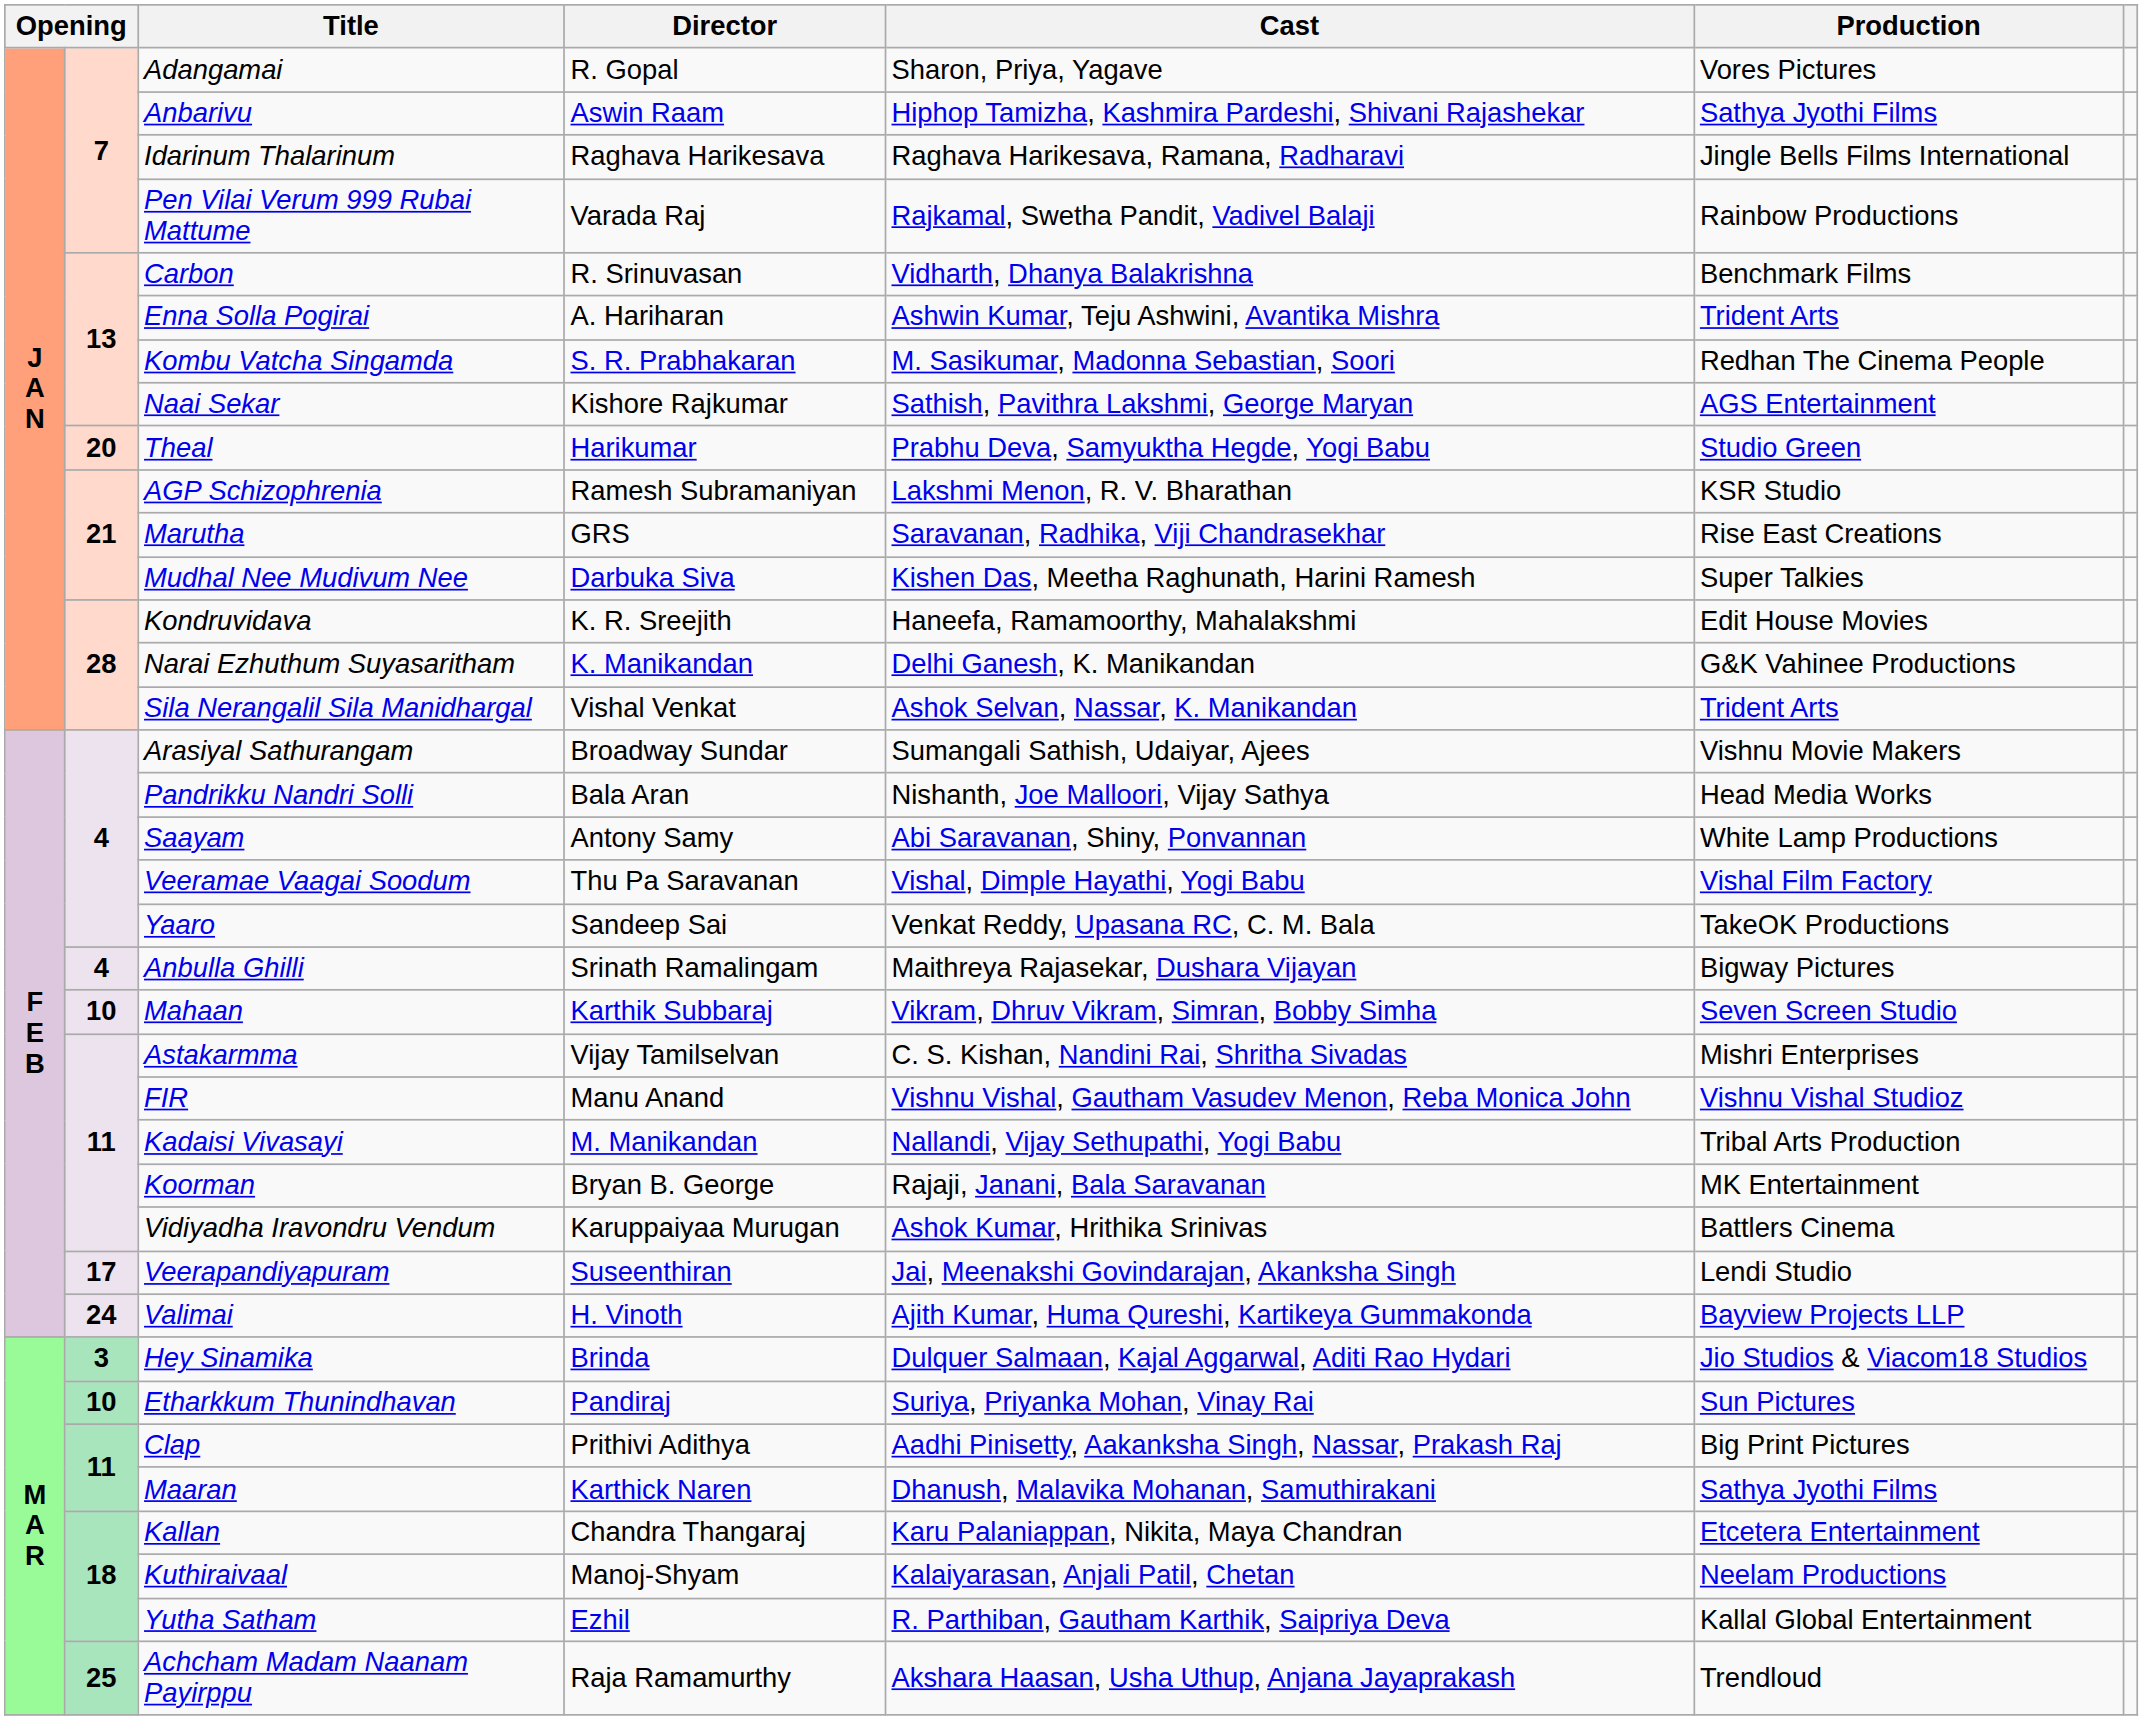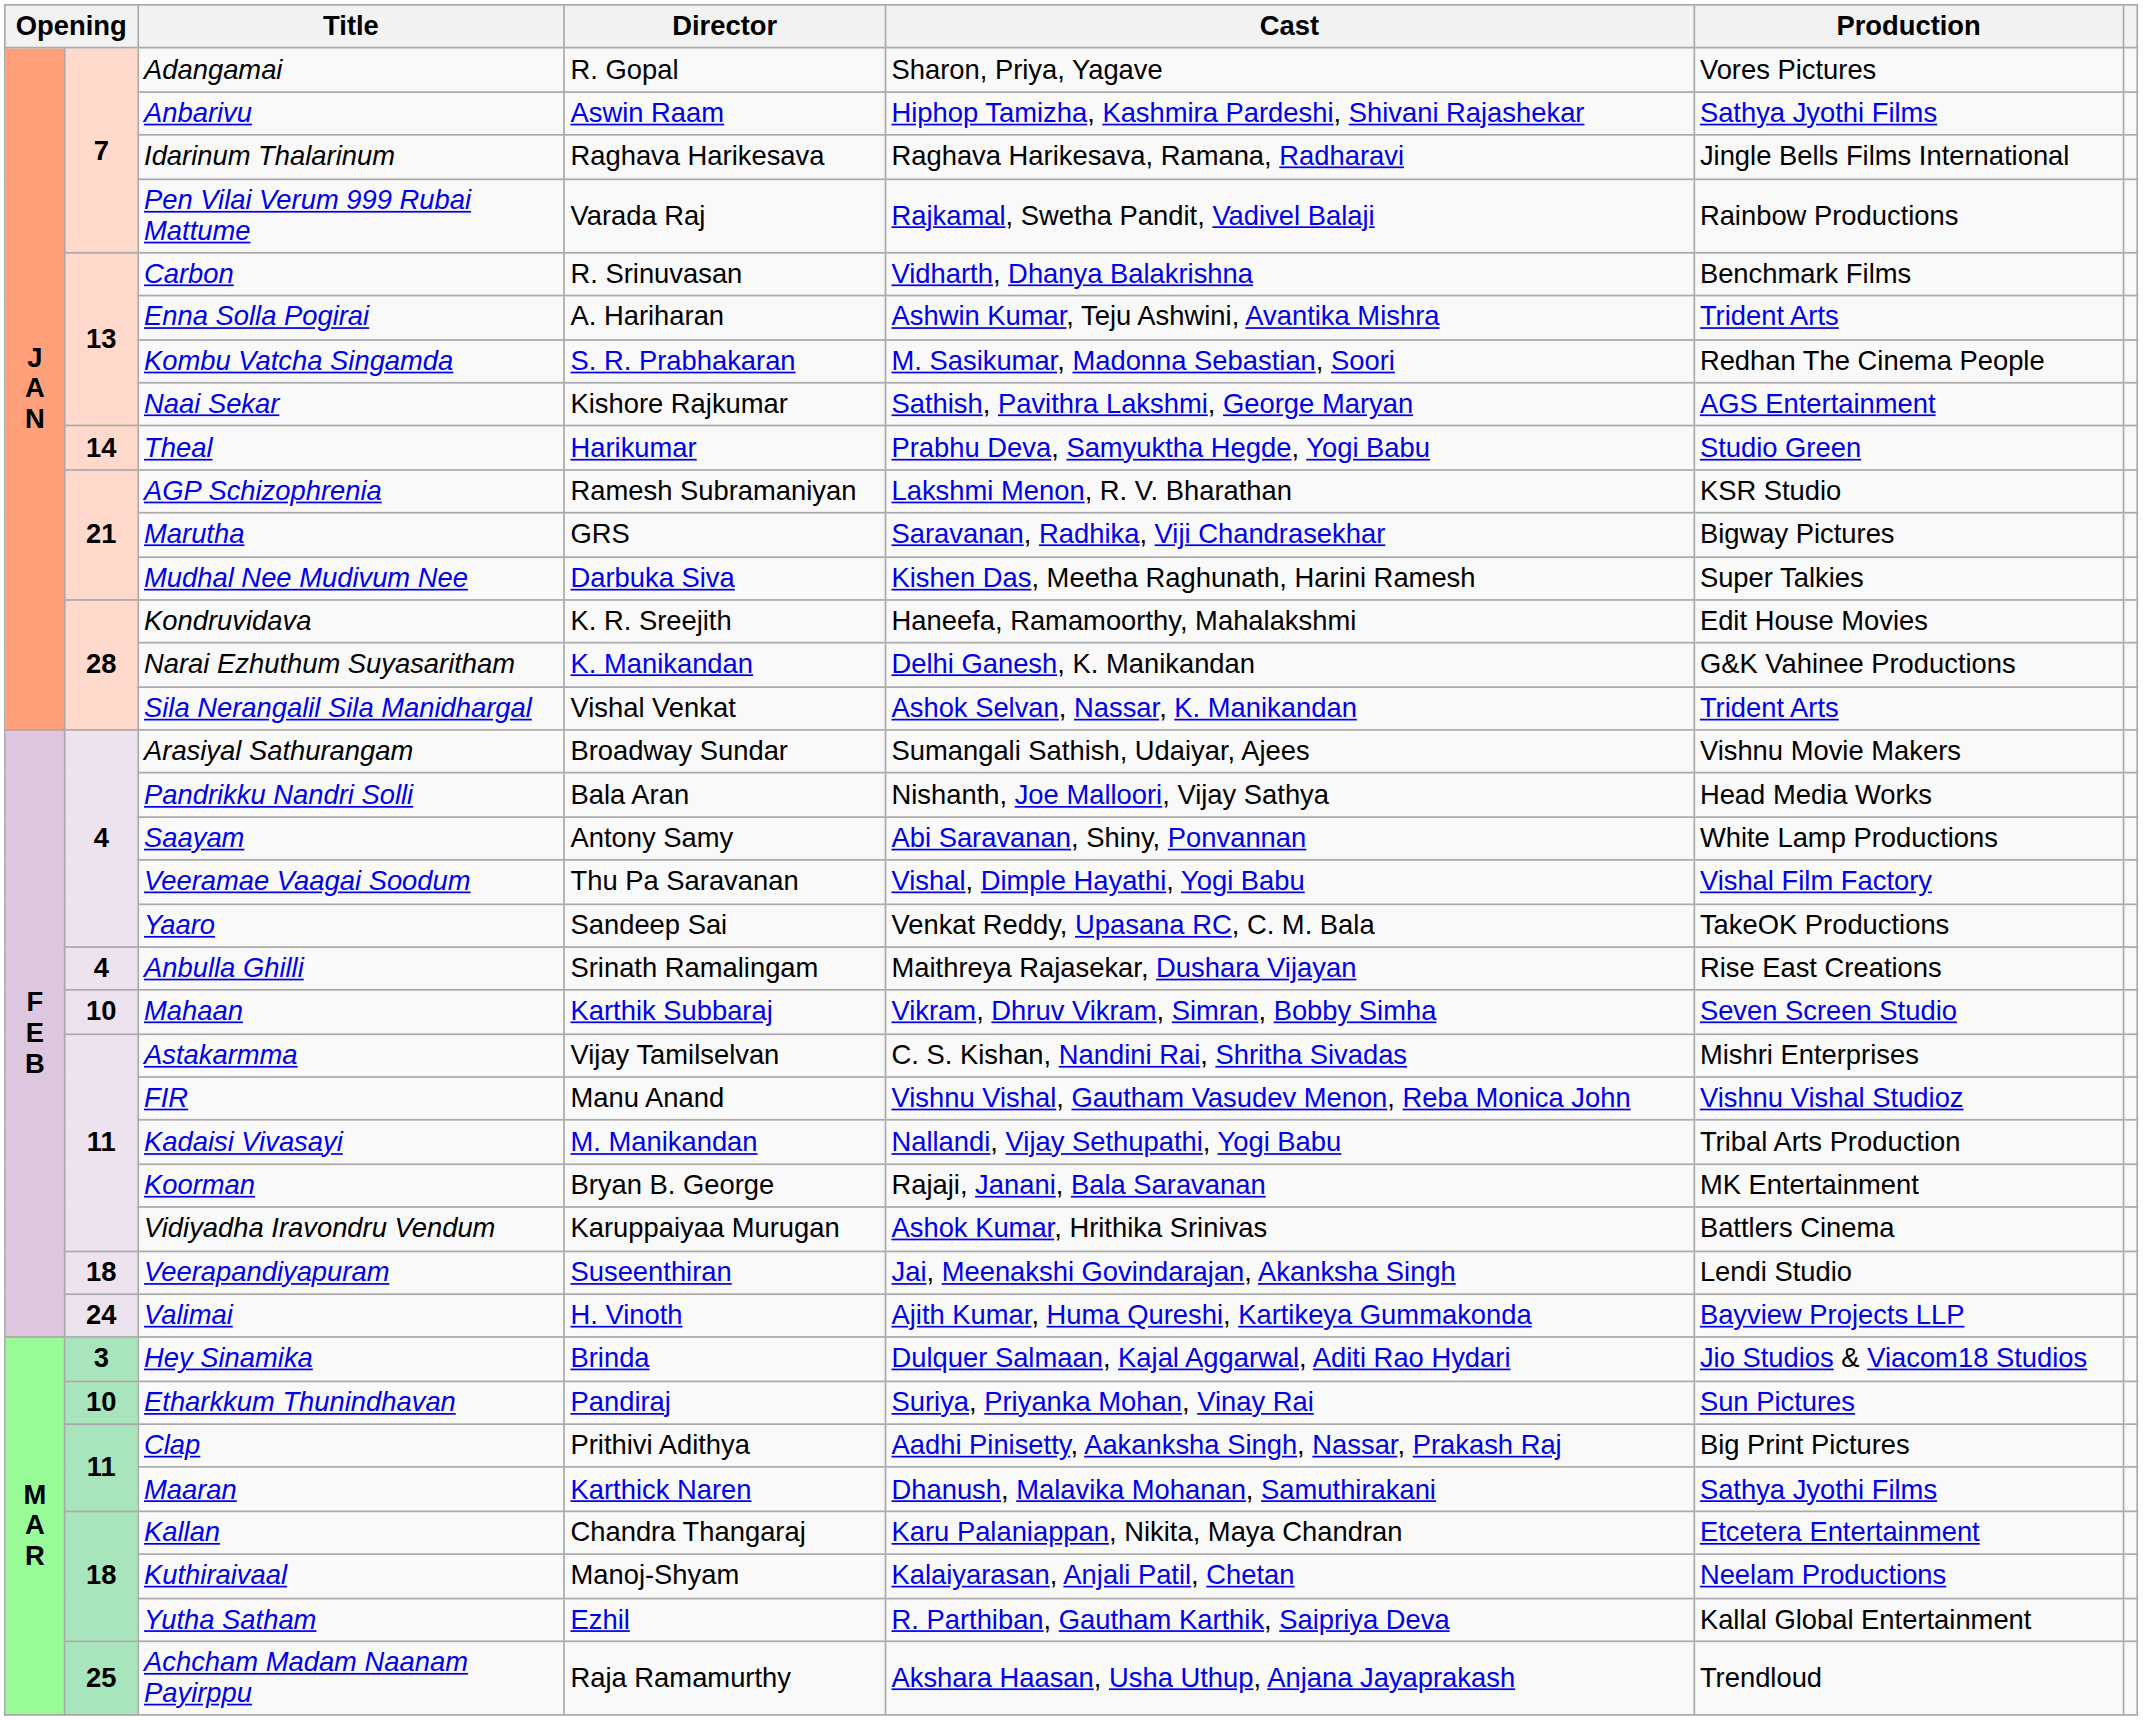(101, 447) 20 -> (101, 447) 14
(1821, 534) Rise East Creations -> (1797, 534) Bigway Pictures
(1797, 968) Bigway Pictures -> (1821, 968) Rise East Creations
(101, 1271) 17 -> (101, 1271) 18
